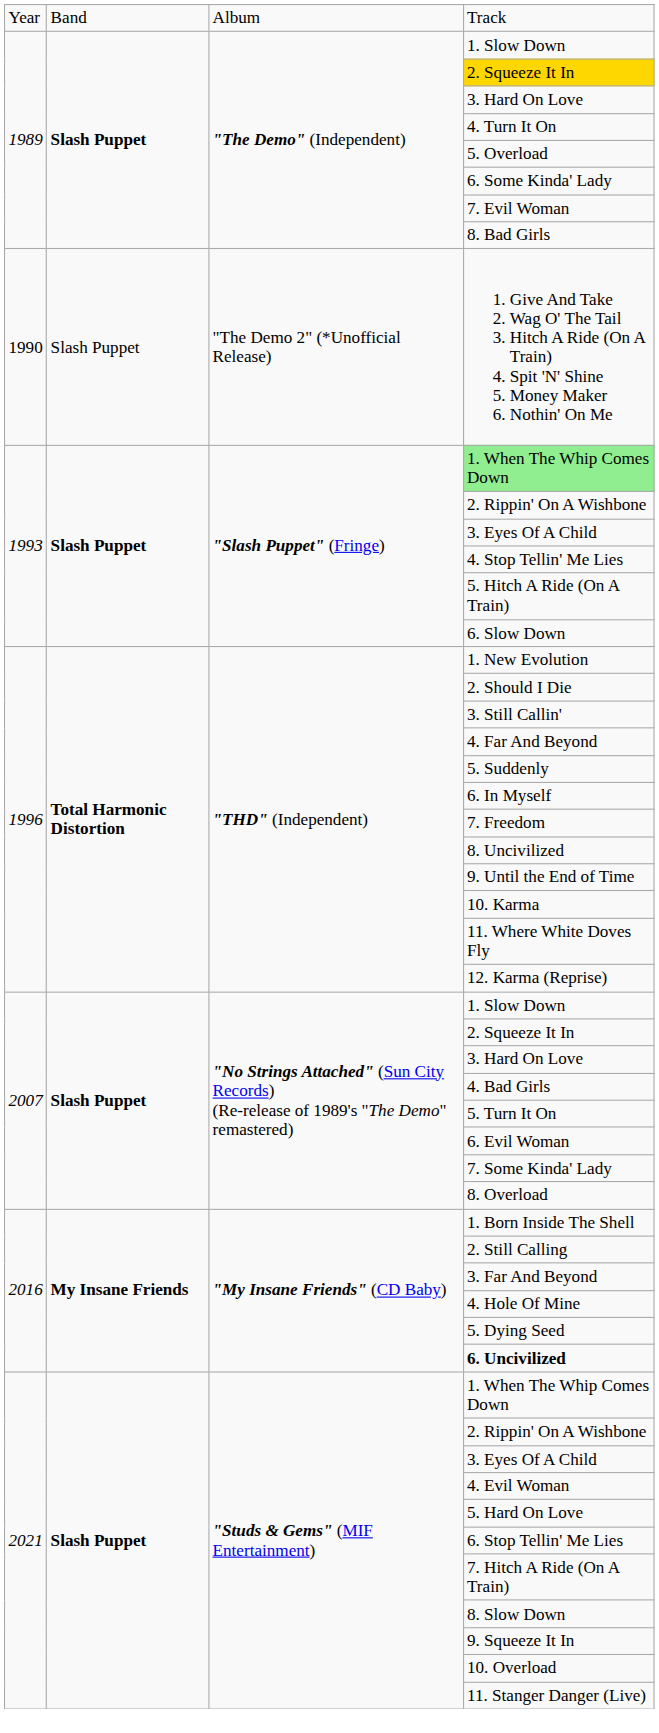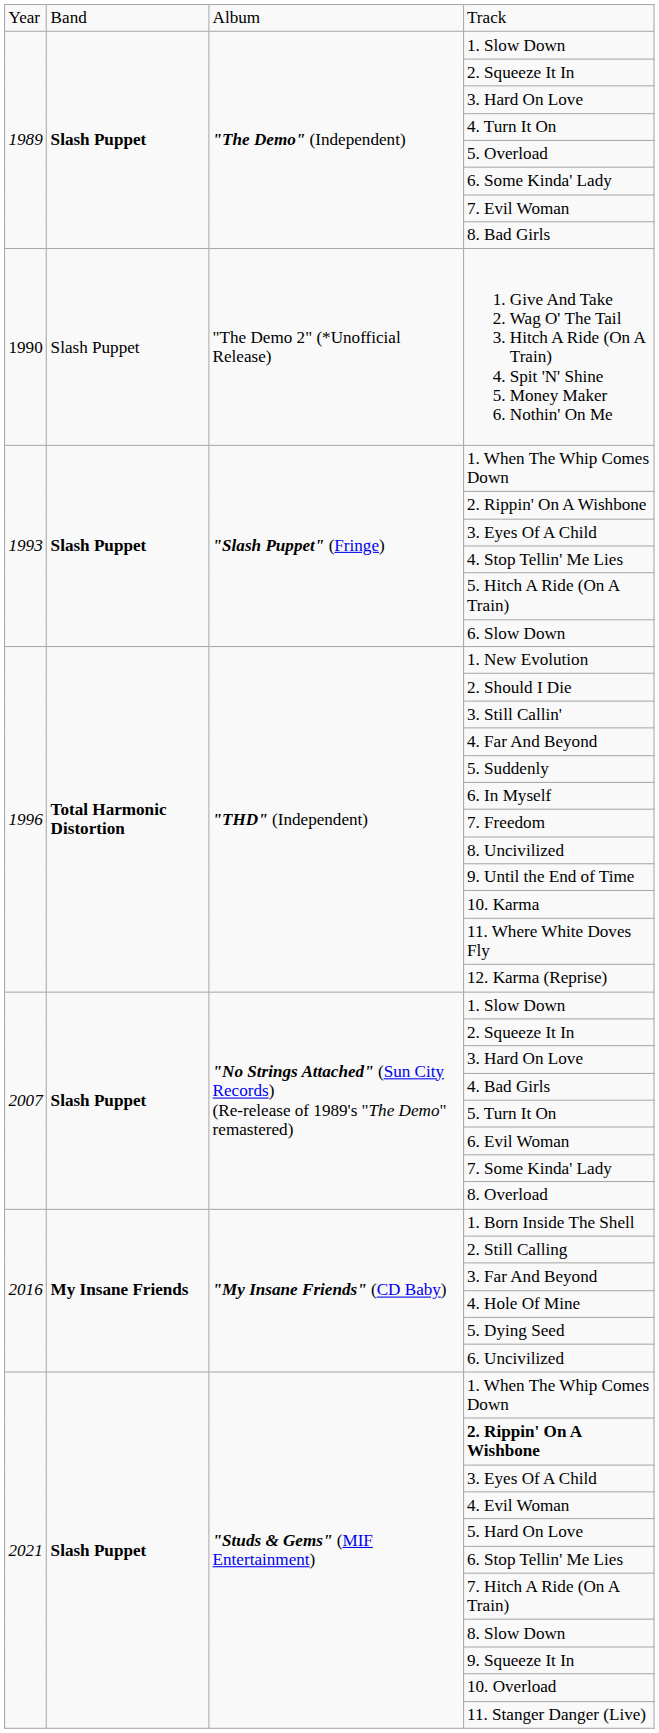(521, 72) gold background -> (521, 72) no background
(558, 468) lightgreen background -> (558, 468) no background
(516, 1358) bold -> (515, 1358) normal
(557, 1431) normal -> (524, 1441) bold
